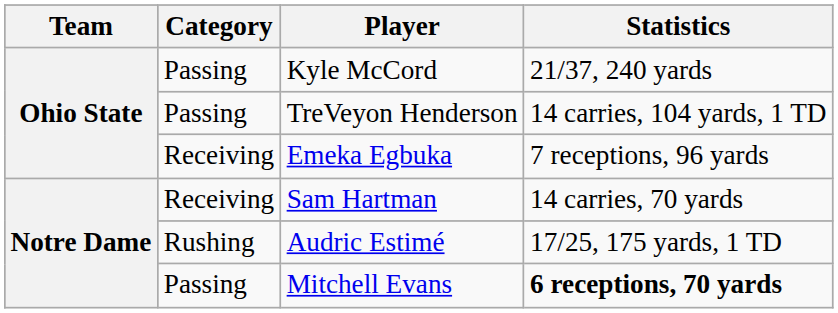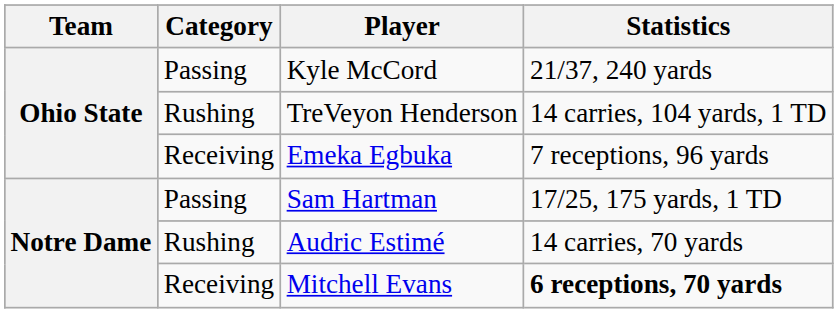(205, 112) Passing -> (209, 112) Rushing
(219, 198) Receiving -> (205, 198) Passing
(637, 198) 14 carries, 70 yards -> (656, 198) 17/25, 175 yards, 1 TD
(656, 241) 17/25, 175 yards, 1 TD -> (637, 241) 14 carries, 70 yards
(205, 285) Passing -> (219, 285) Receiving
